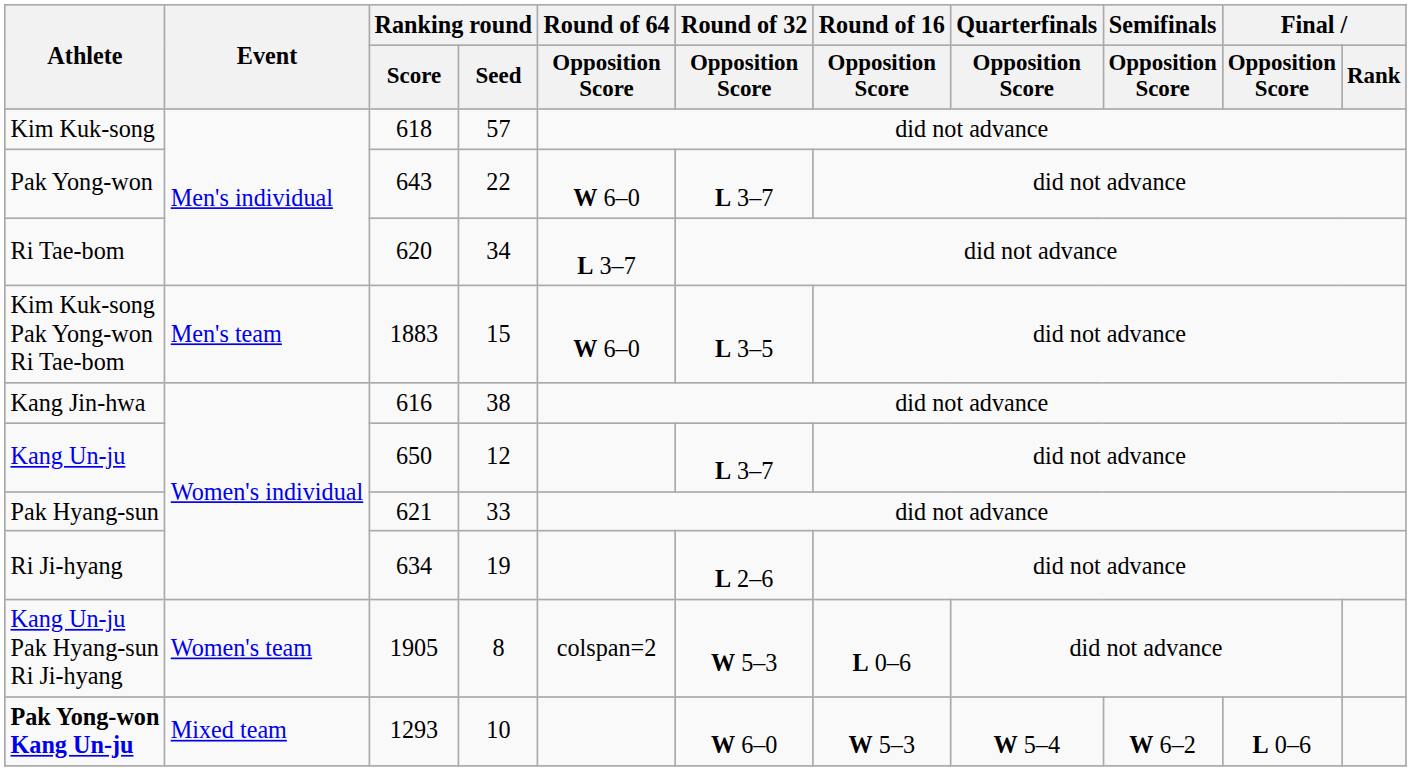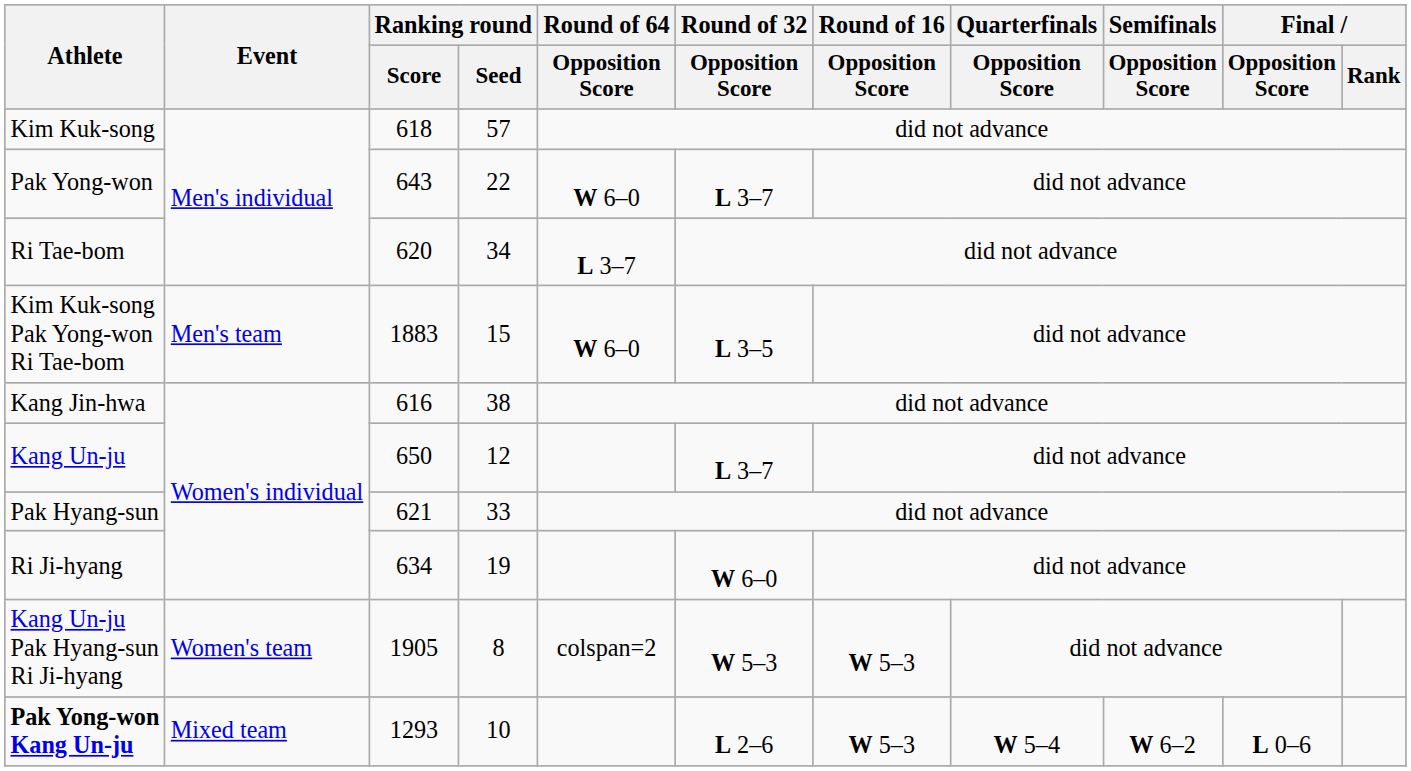(744, 580) L 2–6 -> (744, 580) W 6–0
(882, 662) L 0–6 -> (882, 662) W 5–3
(744, 745) W 6–0 -> (744, 745) L 2–6
